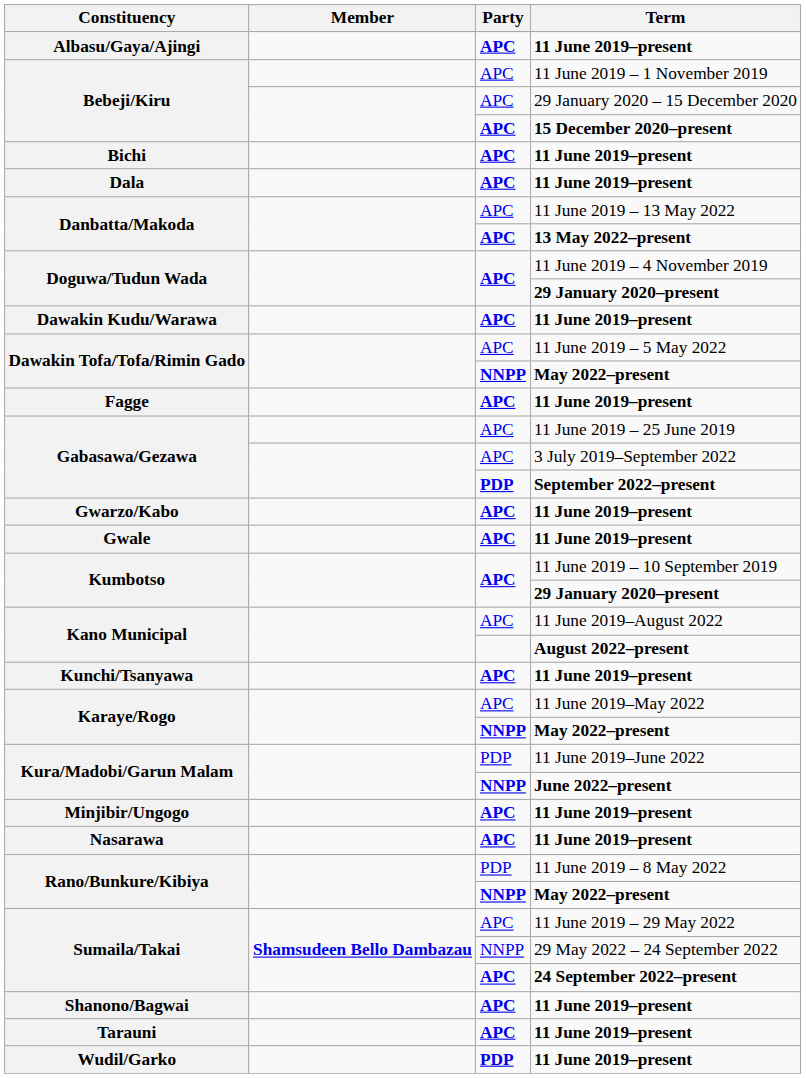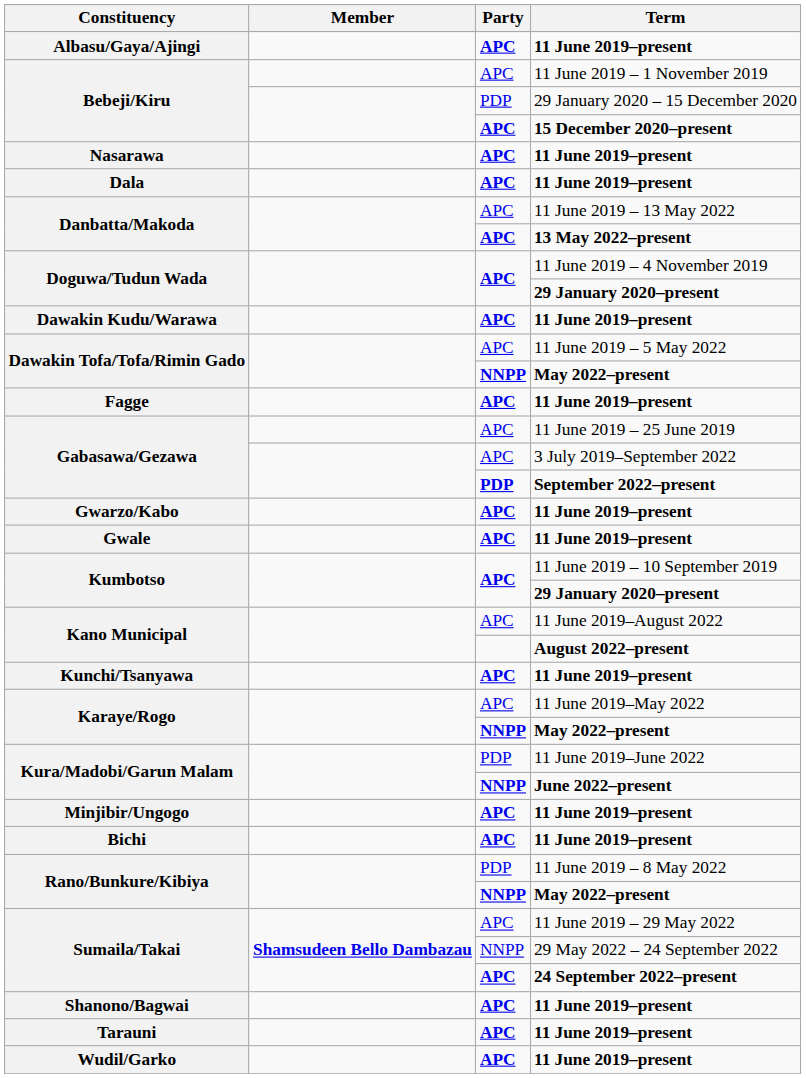(497, 100) APC -> (496, 100) PDP
rows swapped: (127, 155) <-> (127, 840)
(497, 1059) PDP -> (498, 1059) APC
